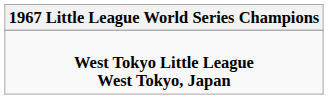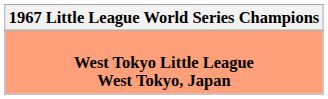(164, 71) no background -> (164, 71) lightsalmon background
